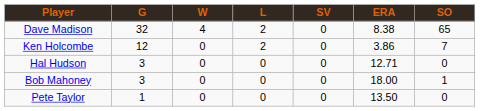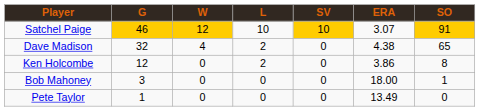+ row: (58, 30)
(384, 30) 8.38 -> (384, 47) 4.38
(444, 47) 7 -> (444, 64) 8
- row: (58, 64)
(384, 98) 13.50 -> (384, 98) 13.49
